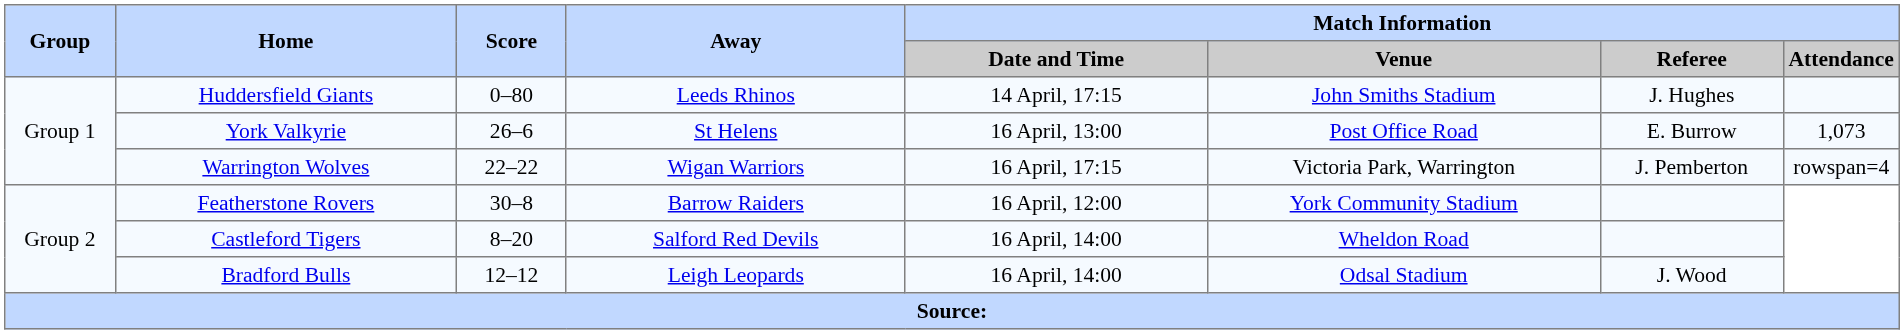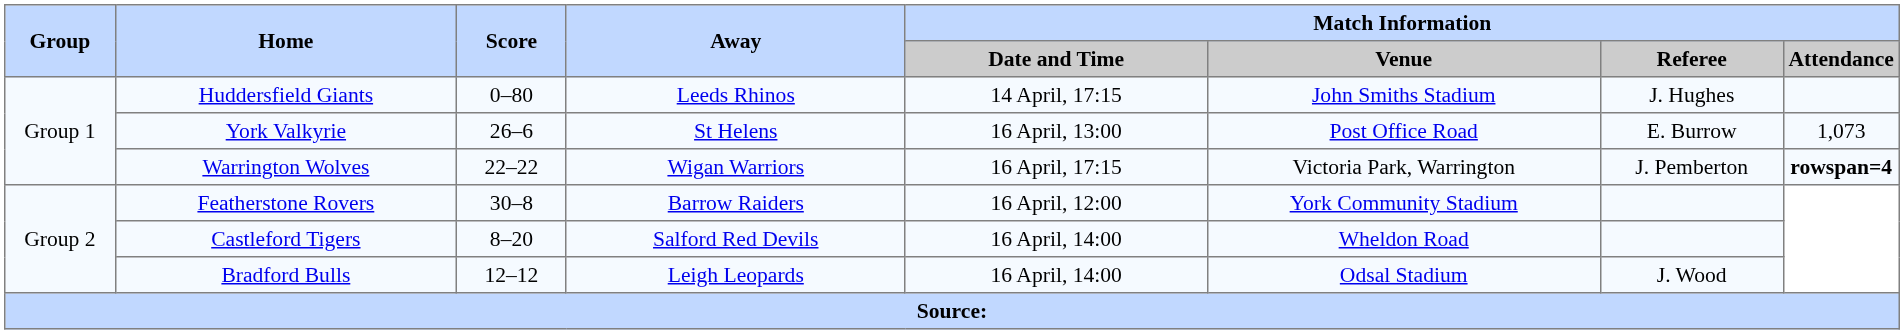(1841, 166) normal -> (1841, 166) bold
